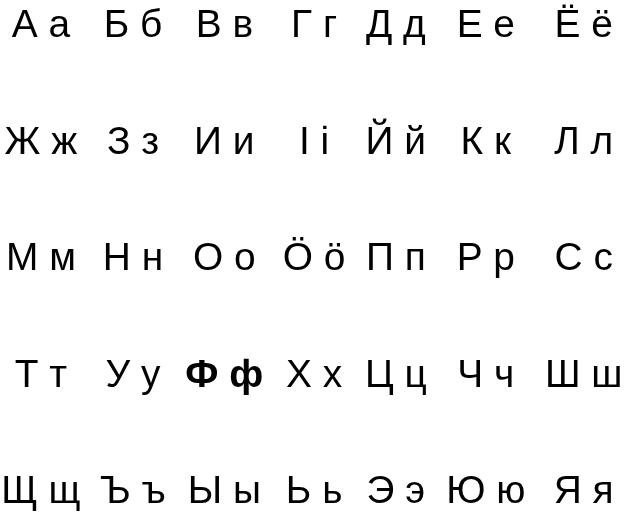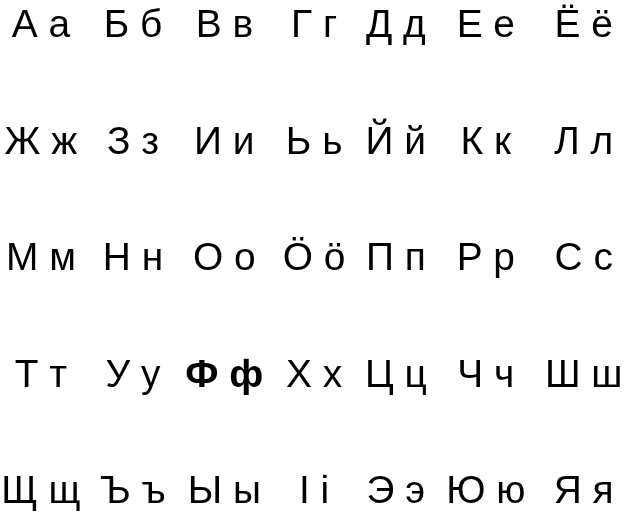(314, 140) І і -> (314, 140) Ь ь
(314, 490) Ь ь -> (314, 490) І і
